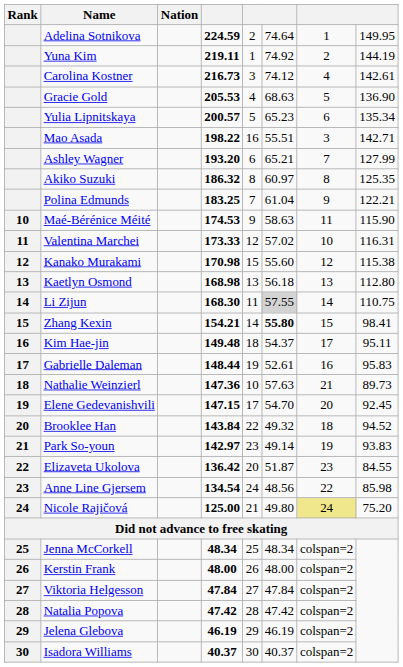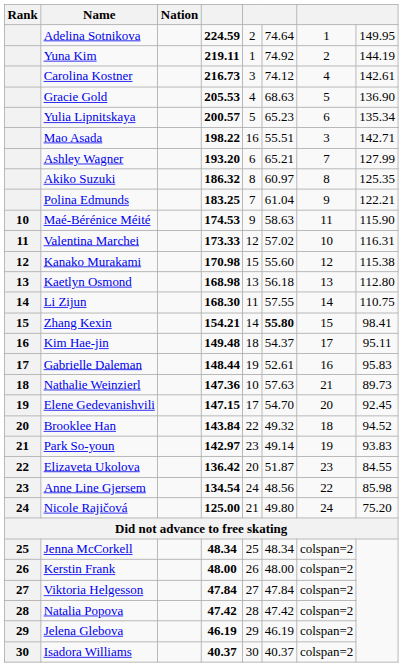(279, 302) lightgrey background -> (279, 302) no background
(327, 508) khaki background -> (327, 508) no background
